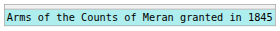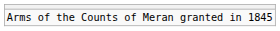(140, 18) paleturquoise background -> (140, 18) no background
